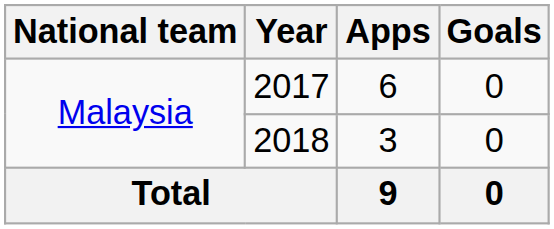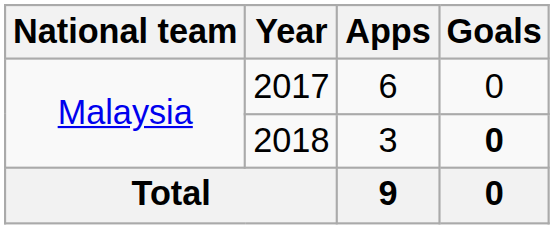(494, 140) normal -> (494, 140) bold
